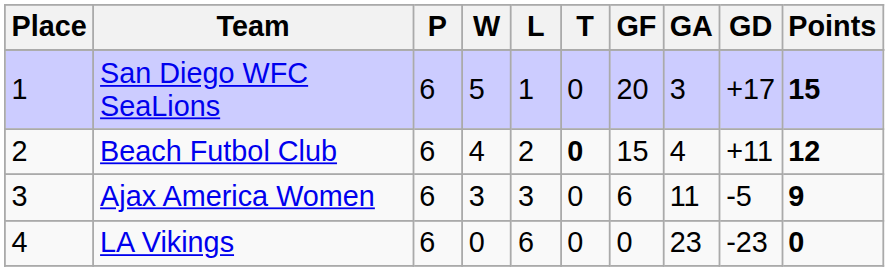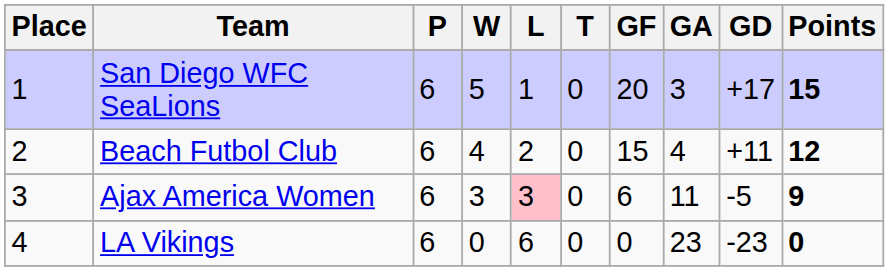(575, 151) bold -> (575, 151) normal
(526, 196) no background -> (526, 196) pink background
